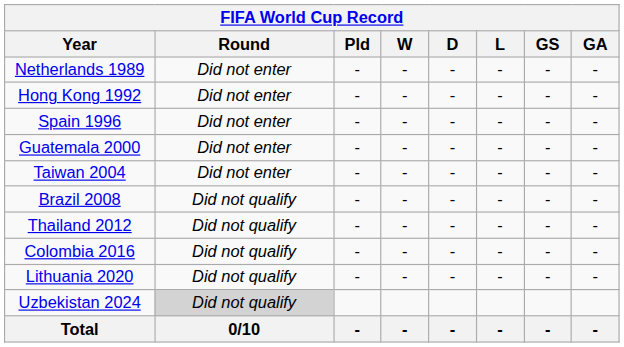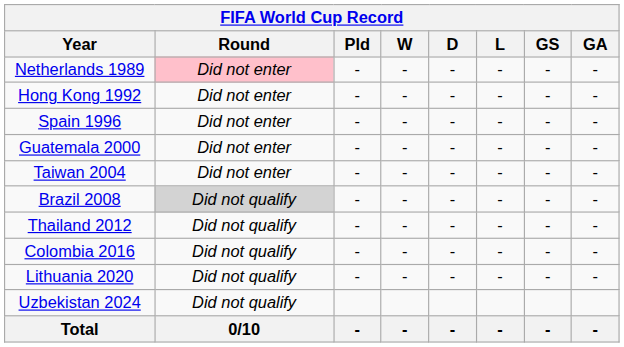(244, 70) no background -> (244, 70) pink background
(244, 199) no background -> (244, 199) lightgrey background
(244, 303) lightgrey background -> (244, 303) no background
